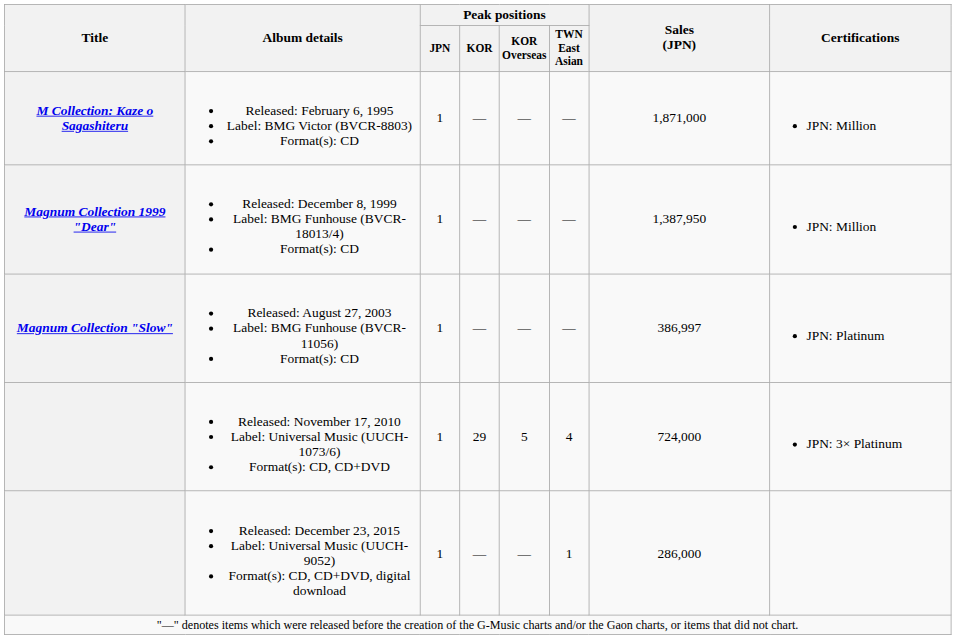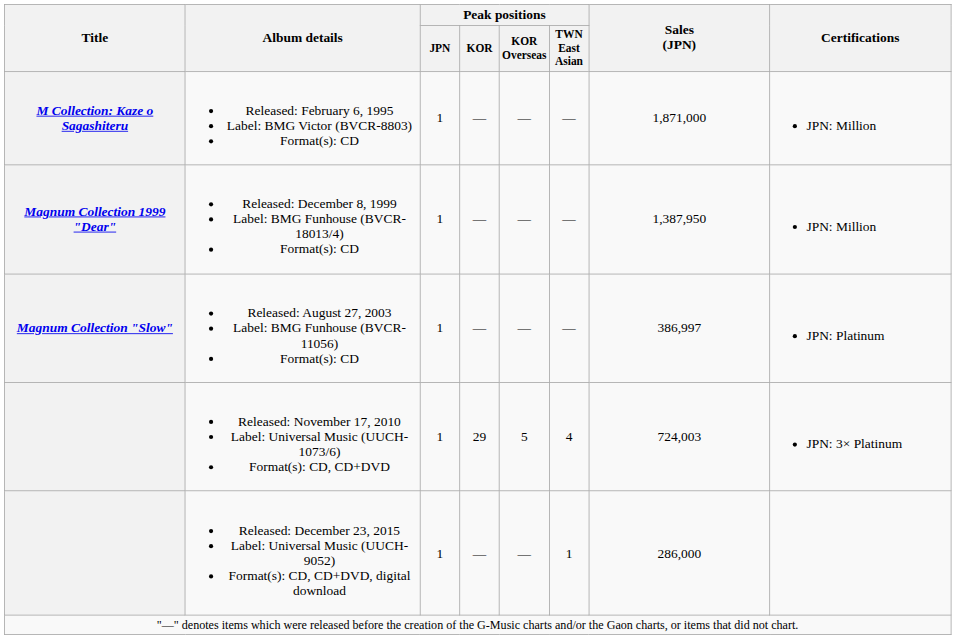(679, 436) 724,000 -> (679, 436) 724,003
